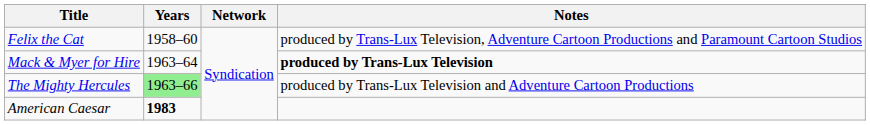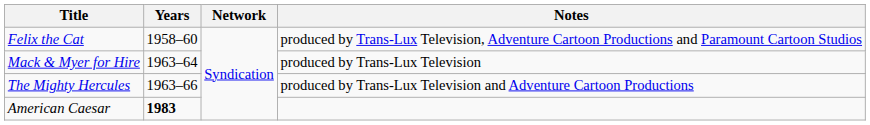(387, 62) bold -> (381, 62) normal
(172, 85) lightgreen background -> (172, 85) no background
